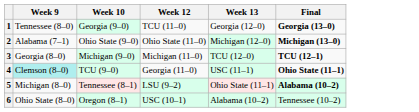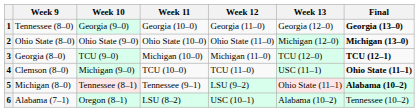+ column: (174, 12)
(164, 26) TCU (11–0) -> (238, 26) Georgia (11–0)
(42, 41) Alabama (7–1) -> (45, 41) Ohio State (8–0)
(107, 56) Michigan (9–0) -> (98, 56) TCU (9–0)
(42, 71) paleturquoise background -> (42, 71) no background
(98, 71) TCU (9–0) -> (107, 71) Michigan (9–0)
(170, 71) Georgia (11–0) -> (232, 71) TCU (11–0)
(45, 100) Ohio State (8–0) -> (42, 100) Alabama (7–1)
